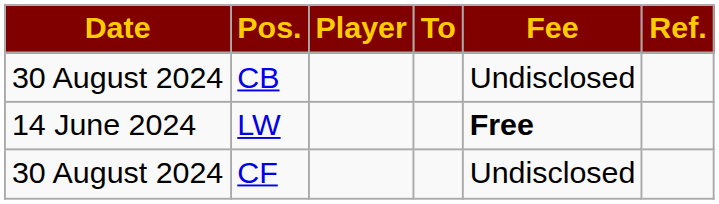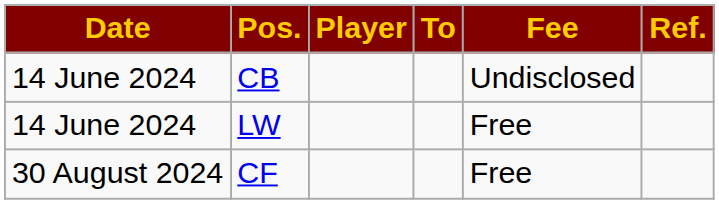(118, 76) 30 August 2024 -> (104, 76) 14 June 2024
(502, 125) bold -> (501, 125) normal
(553, 173) Undisclosed -> (501, 173) Free
